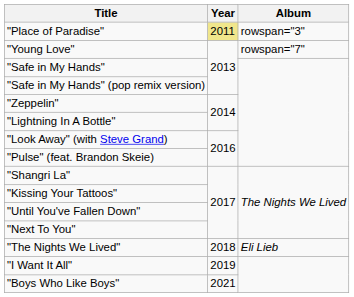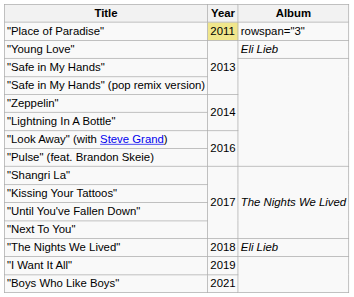(273, 49) rowspan="7" -> (259, 49) Eli Lieb
